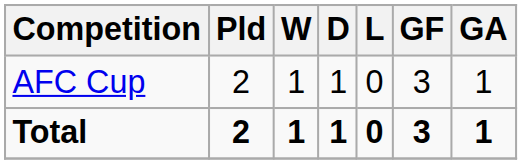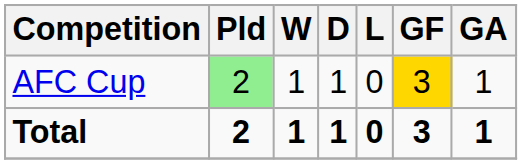(241, 81) no background -> (241, 81) lightgreen background
(422, 81) no background -> (422, 81) gold background
